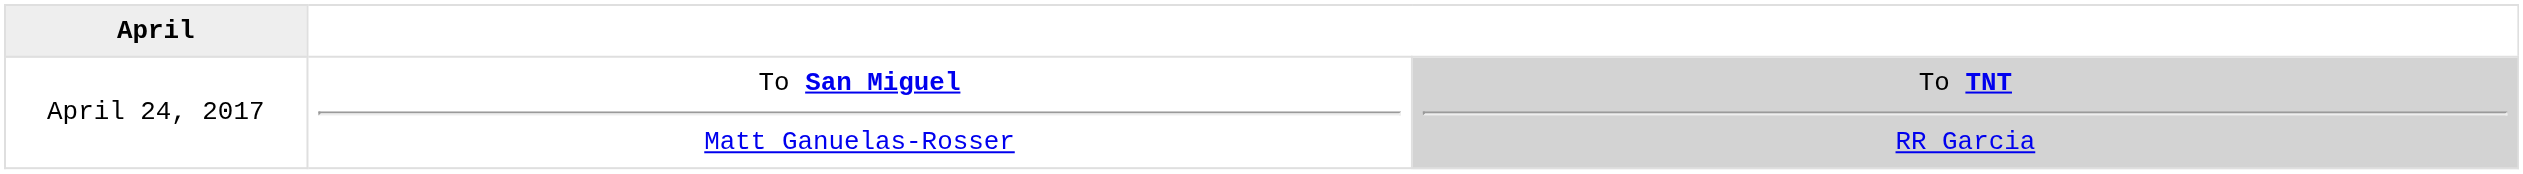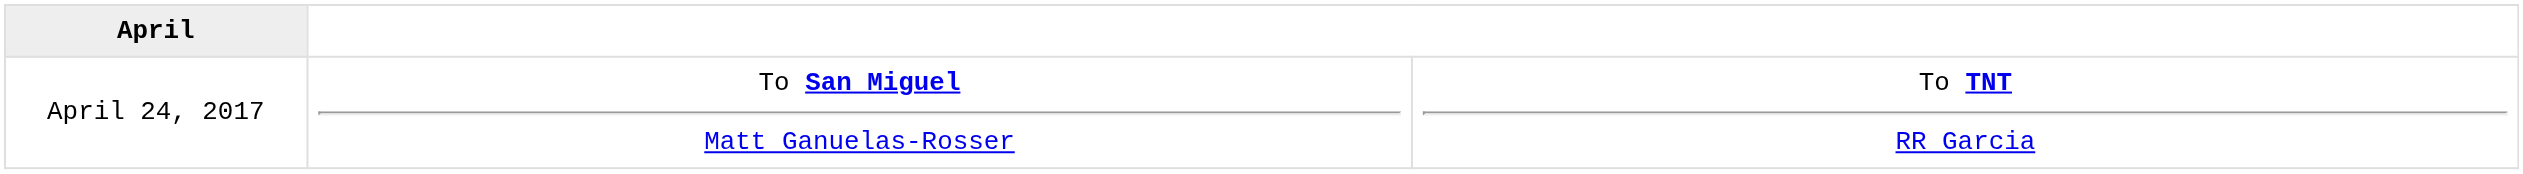(1965, 112) lightgrey background -> (1965, 112) no background
